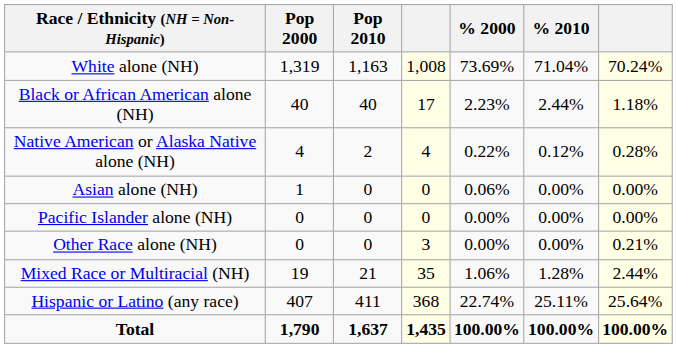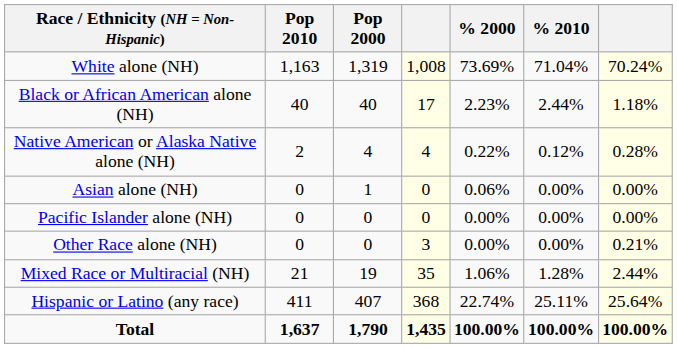columns swapped: (300, 28) <-> (368, 28)
